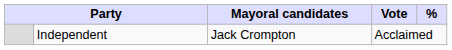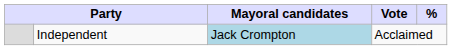(253, 34) no background -> (253, 34) lightblue background
